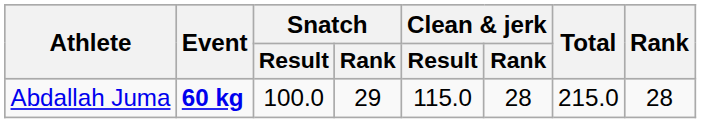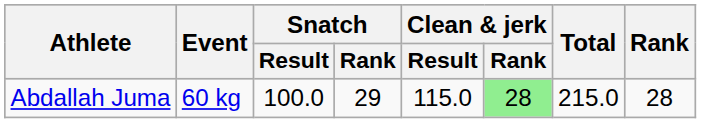(213, 99) bold -> (211, 99) normal
(518, 99) no background -> (518, 99) lightgreen background
